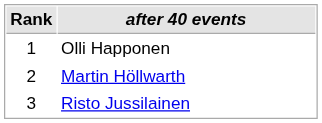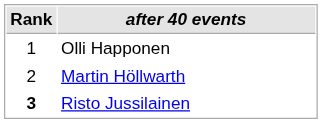(31, 103) normal -> (31, 103) bold
